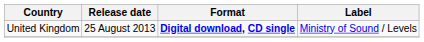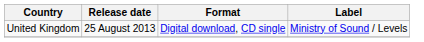(228, 28) bold -> (223, 28) normal
